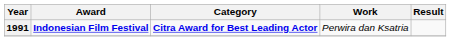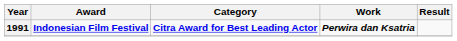(365, 28) normal -> (368, 28) bold
